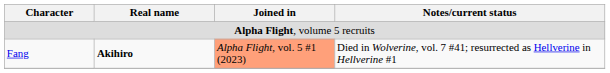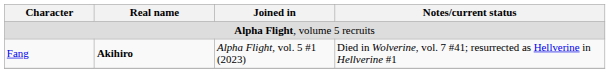(267, 53) lightsalmon background -> (267, 53) no background
